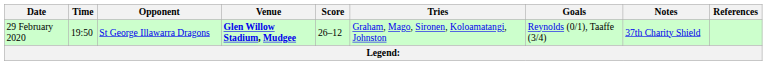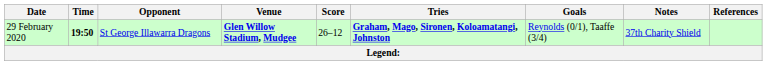(82, 32) normal -> (82, 32) bold
(430, 32) normal -> (435, 32) bold
